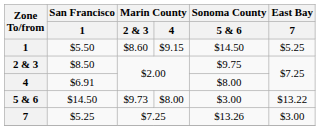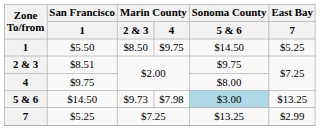(136, 47) $8.60 -> (136, 47) $8.50
(172, 47) $9.15 -> (172, 47) $9.75
(82, 64) $8.50 -> (82, 64) $8.51
(82, 82) $6.91 -> (82, 82) $9.75
(172, 99) $8.00 -> (172, 99) $7.98
(229, 99) no background -> (229, 99) lightblue background
(292, 99) $13.22 -> (292, 99) $13.25
(229, 116) $13.26 -> (229, 116) $13.25
(292, 116) $3.00 -> (292, 116) $2.99
